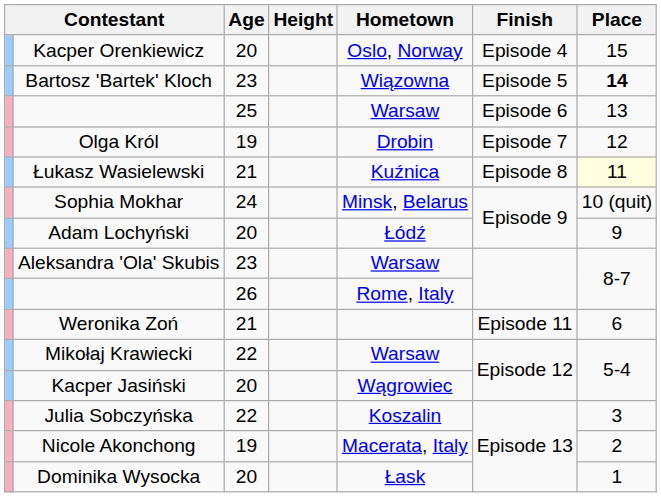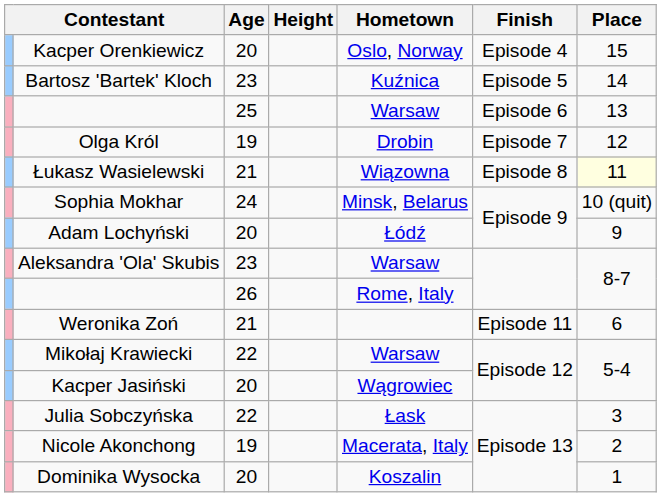(405, 80) Wiązowna -> (405, 80) Kuźnica
(617, 80) bold -> (617, 80) normal
(405, 171) Kuźnica -> (405, 171) Wiązowna
(405, 415) Koszalin -> (405, 415) Łask
(405, 476) Łask -> (405, 476) Koszalin
